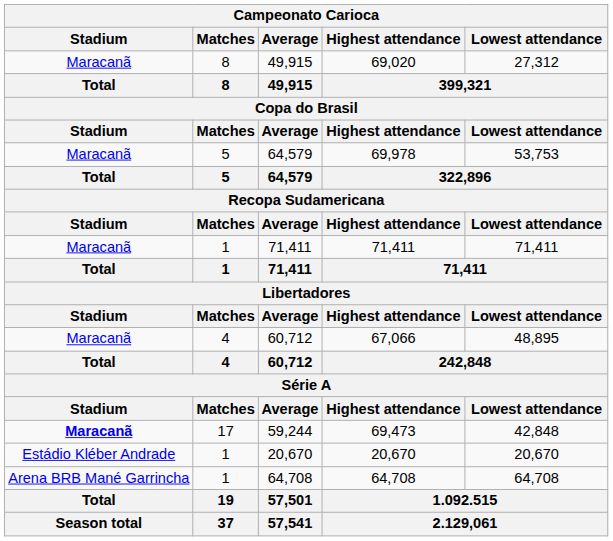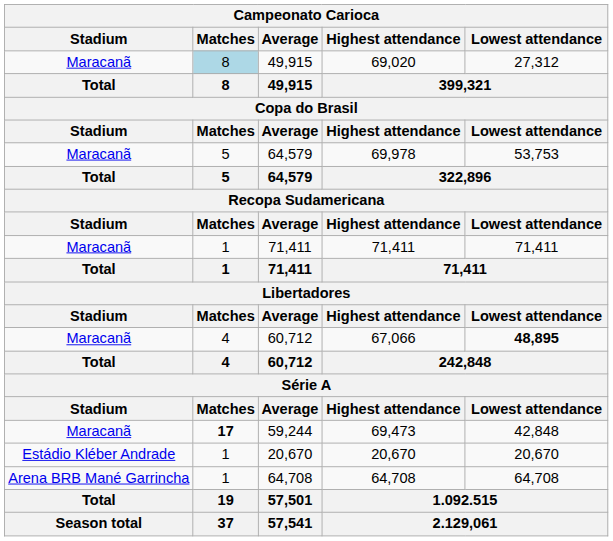(226, 62) no background -> (226, 62) lightblue background
(537, 339) normal -> (537, 339) bold
(99, 431) bold -> (99, 431) normal
(226, 431) normal -> (226, 431) bold
